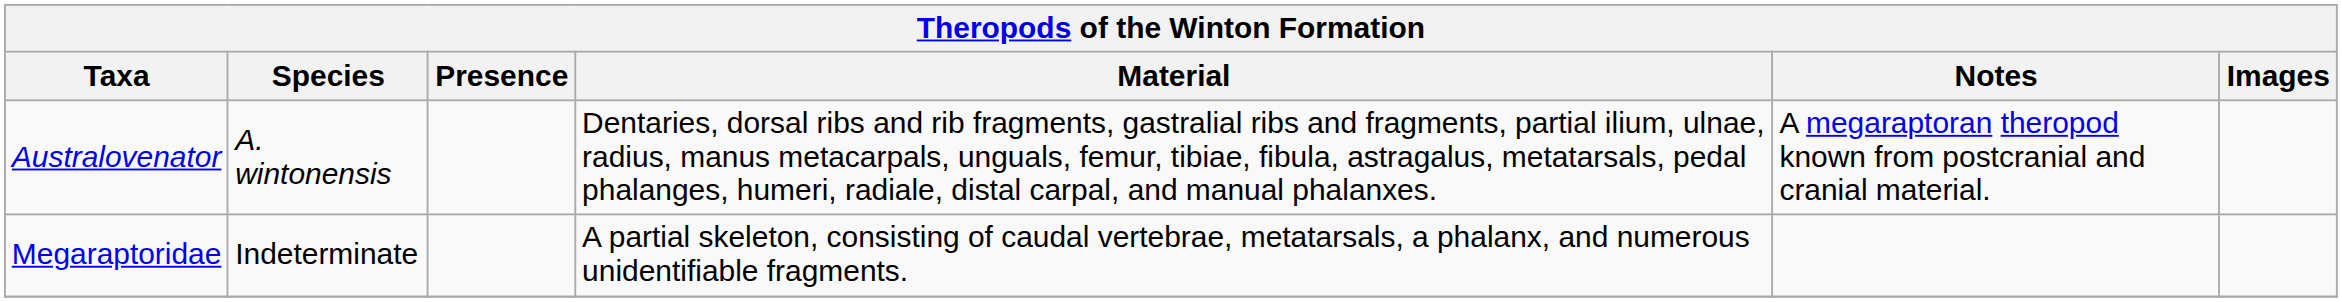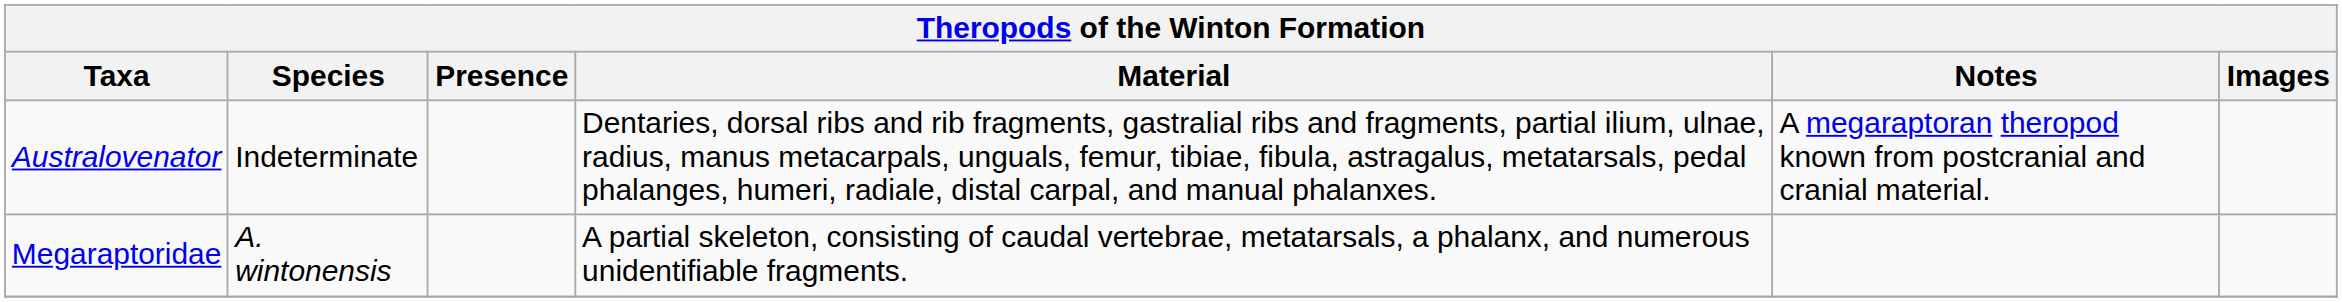(313, 156) A. wintonensis -> (327, 156) Indeterminate
(327, 254) Indeterminate -> (313, 254) A. wintonensis
